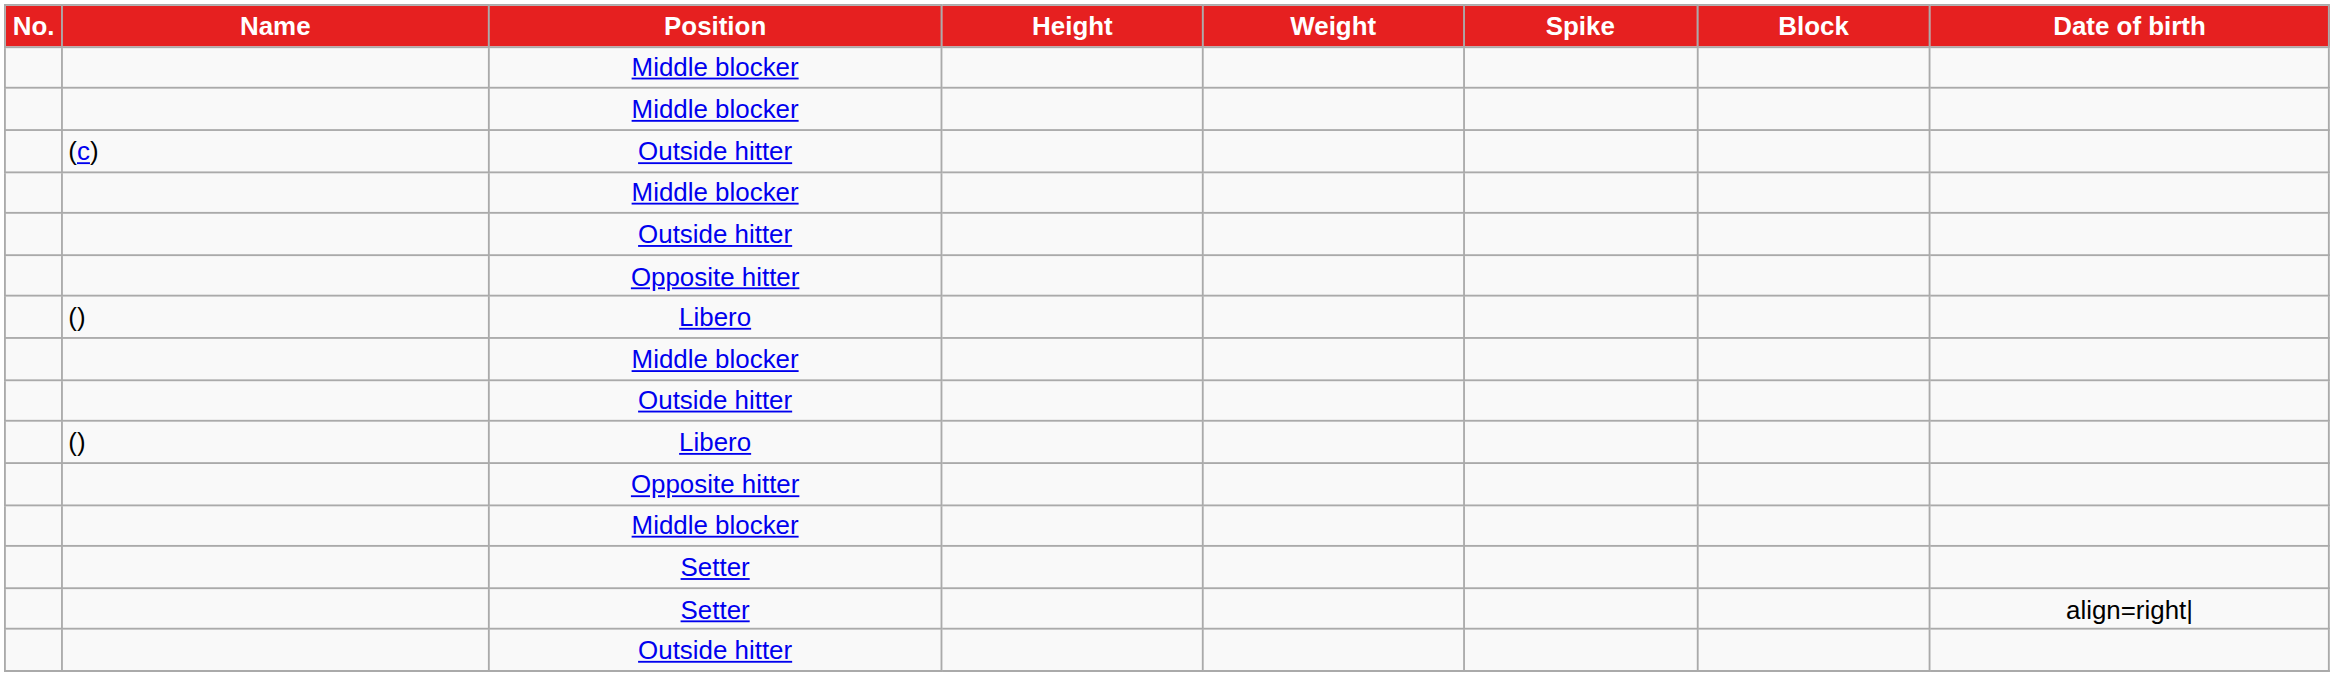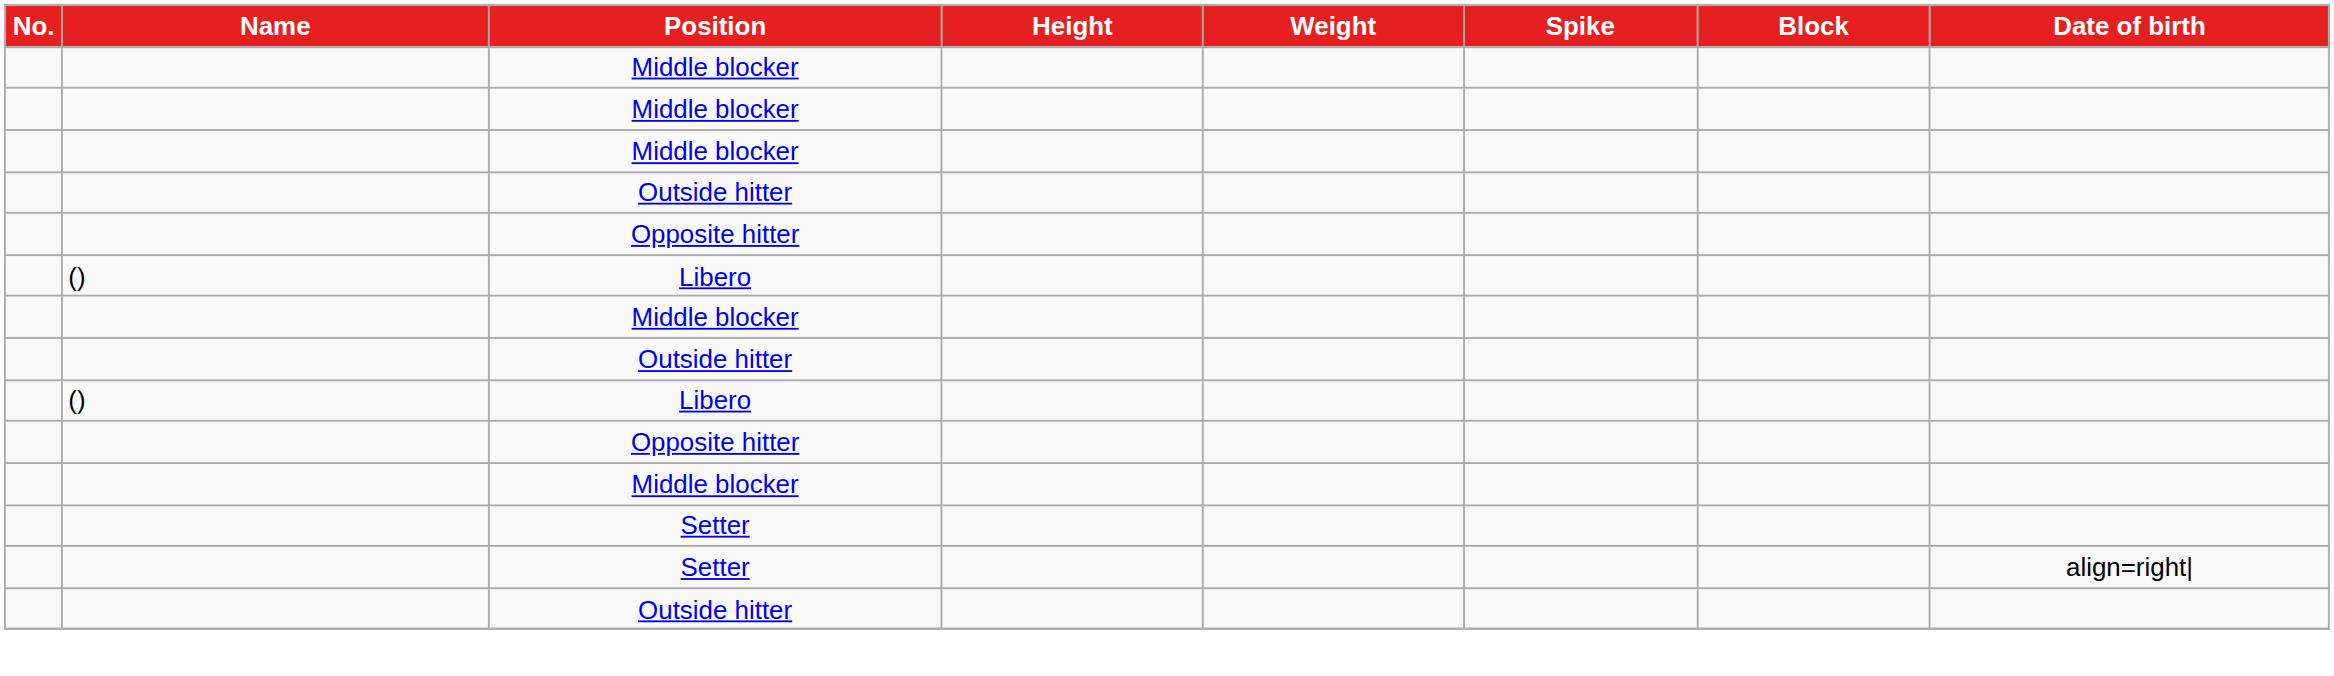- row: (83, 151)
